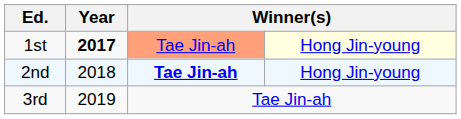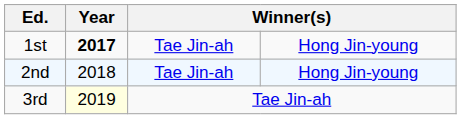(196, 45) lightsalmon background -> (194, 45) no background
(360, 45) lightyellow background -> (358, 45) no background
(196, 72) bold -> (194, 72) normal
(97, 99) no background -> (97, 99) lightyellow background
